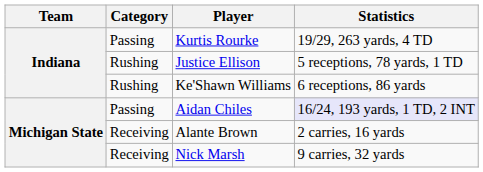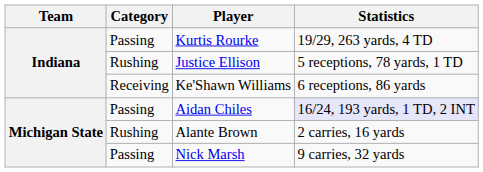(134, 85) Rushing -> (139, 85) Receiving
(139, 132) Receiving -> (134, 132) Rushing
(139, 155) Receiving -> (132, 155) Passing
